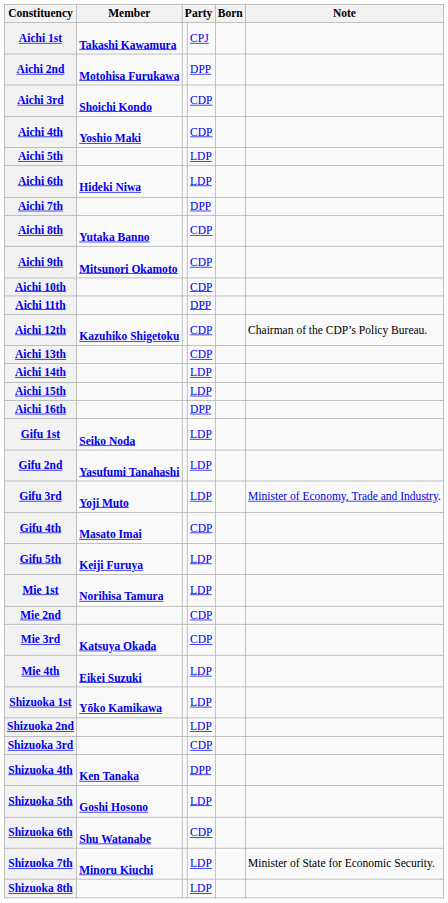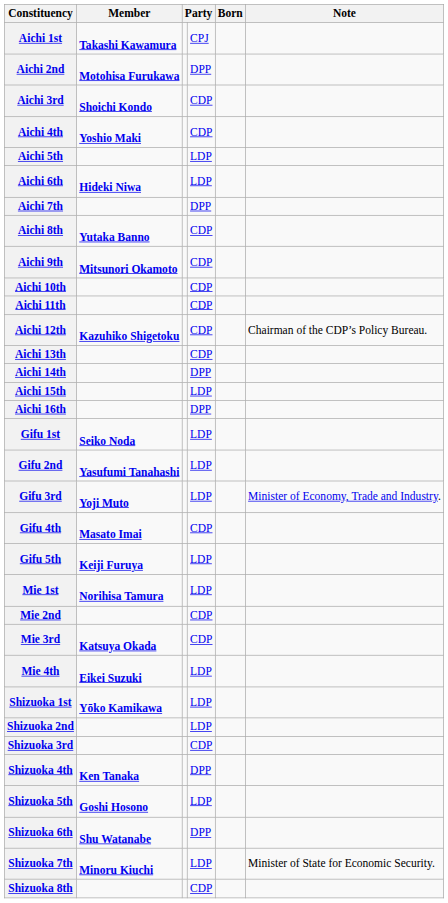(201, 305) DPP -> (201, 305) CDP
(201, 373) LDP -> (201, 373) DPP
(201, 832) CDP -> (201, 832) DPP
(201, 888) LDP -> (201, 888) CDP
